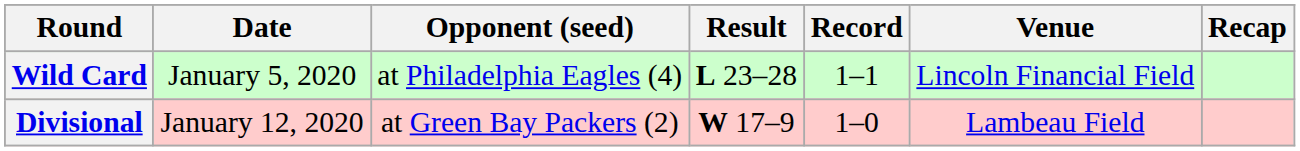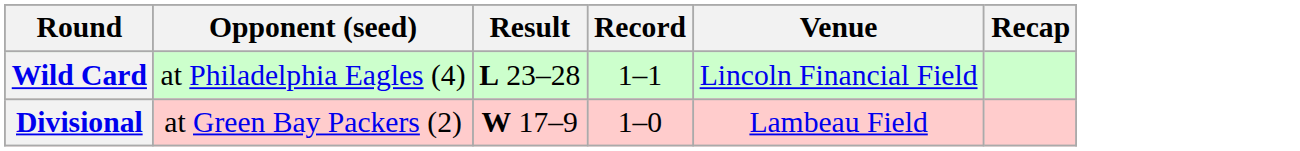- column: (262, 27)
